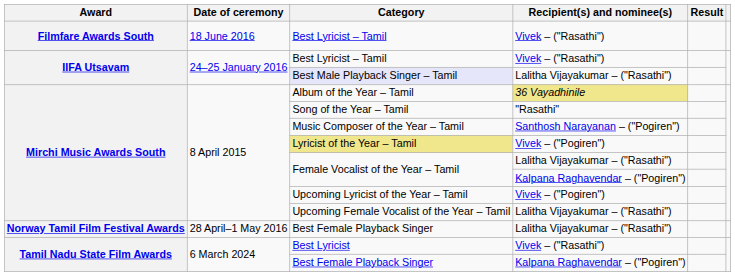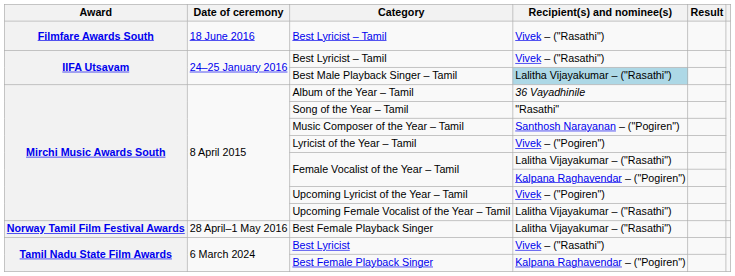(375, 76) lavender background -> (375, 76) no background
(593, 76) no background -> (593, 76) lightblue background
(550, 93) khaki background -> (550, 93) no background
(354, 144) khaki background -> (354, 144) no background
